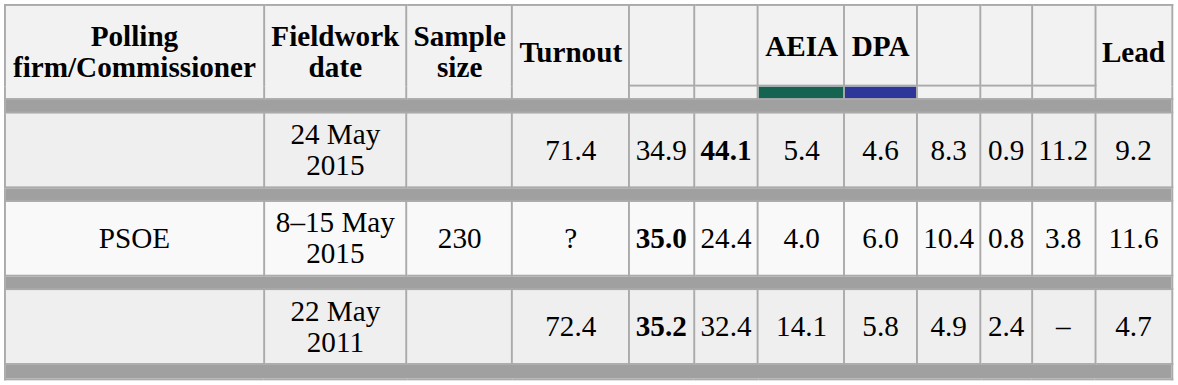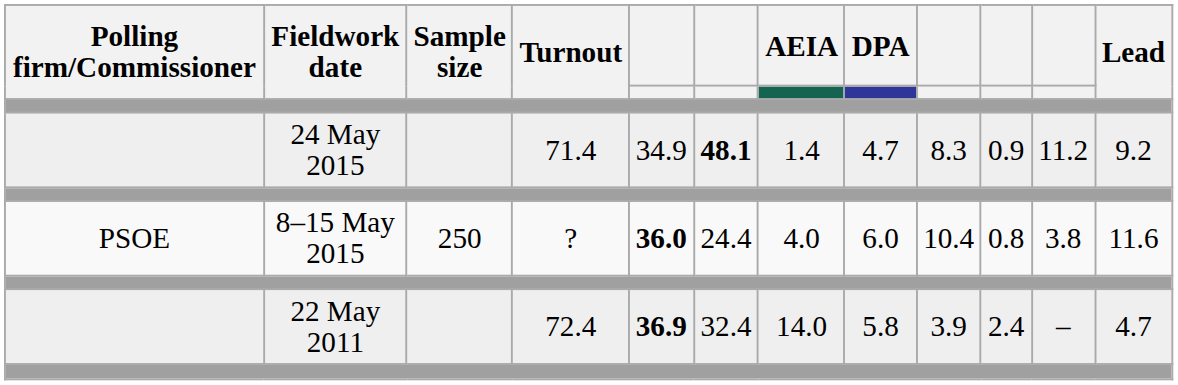(726, 149) 44.1 -> (726, 149) 48.1
(802, 149) 5.4 -> (802, 149) 1.4
(881, 149) 4.6 -> (881, 149) 4.7
(460, 238) 230 -> (460, 238) 250
(661, 238) 35.0 -> (661, 238) 36.0
(661, 327) 35.2 -> (661, 327) 36.9
(802, 327) 14.1 -> (802, 327) 14.0
(949, 327) 4.9 -> (949, 327) 3.9
